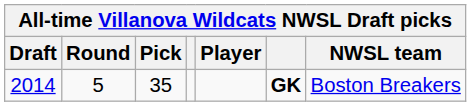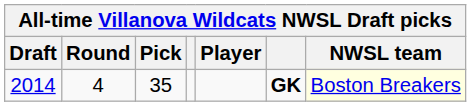(98, 85) 5 -> (98, 85) 4
(386, 85) no background -> (386, 85) lightyellow background
